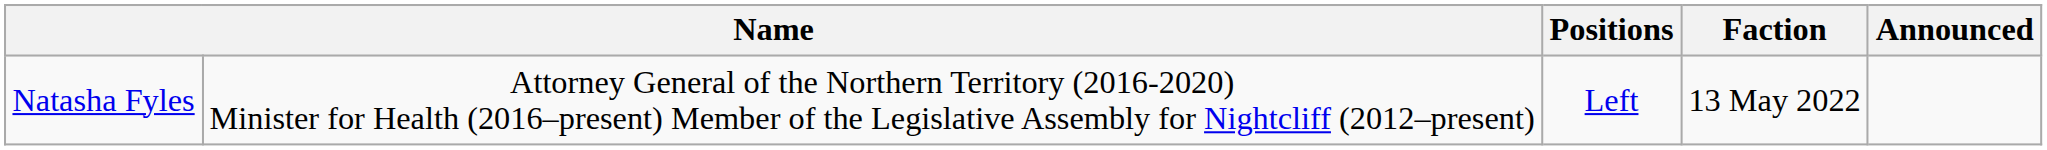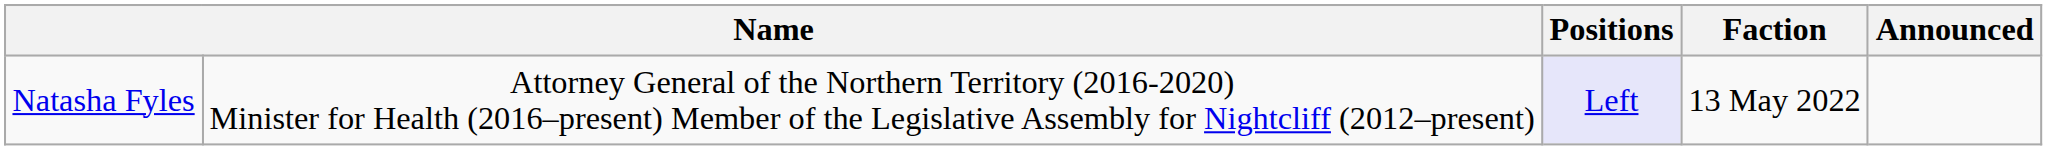(1612, 99) no background -> (1612, 99) lavender background
